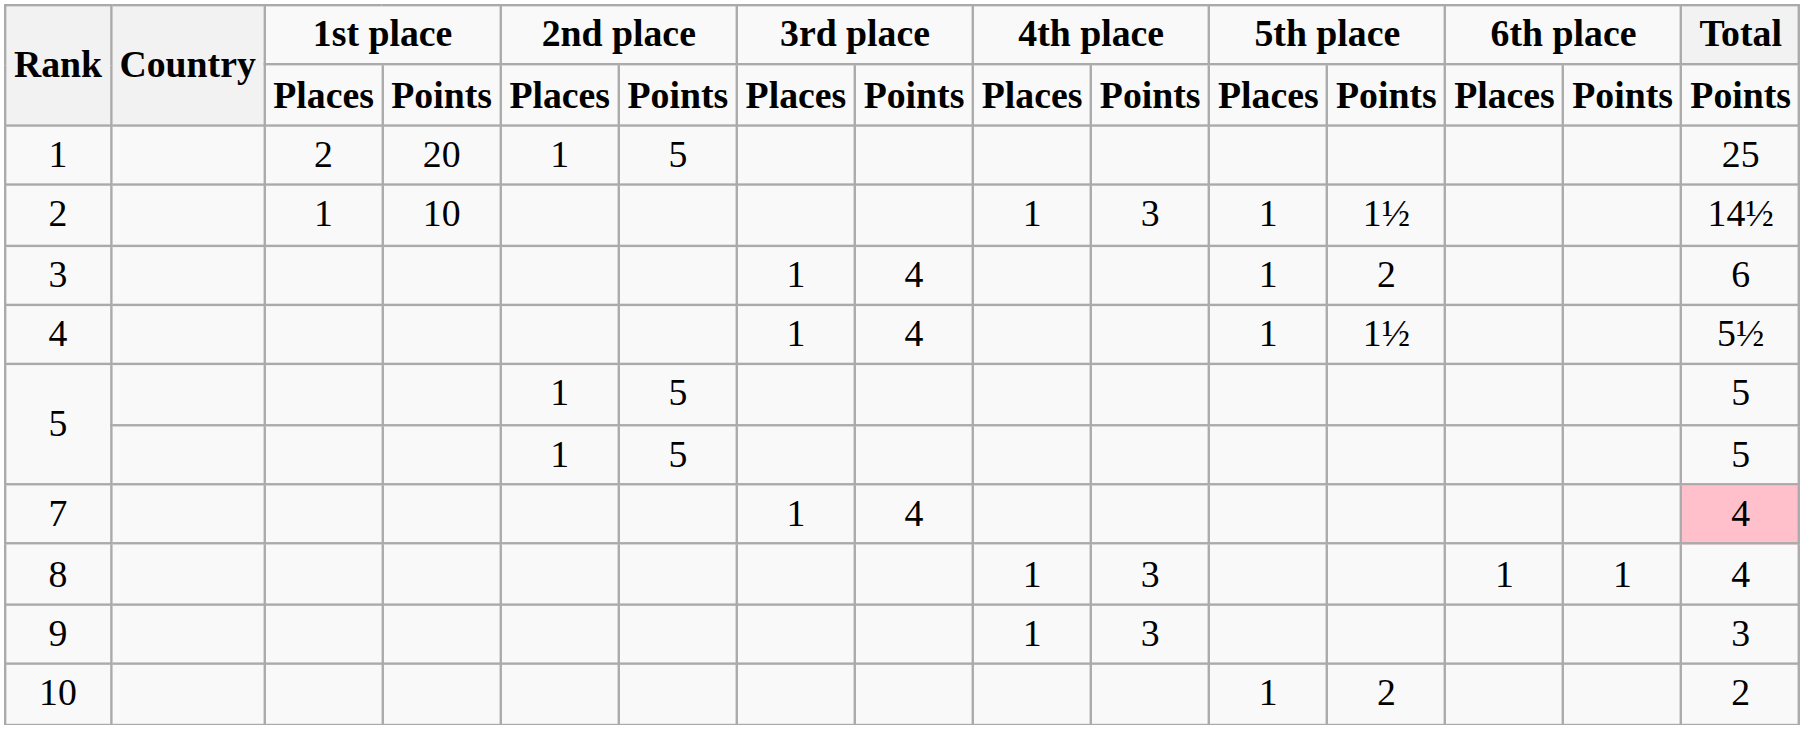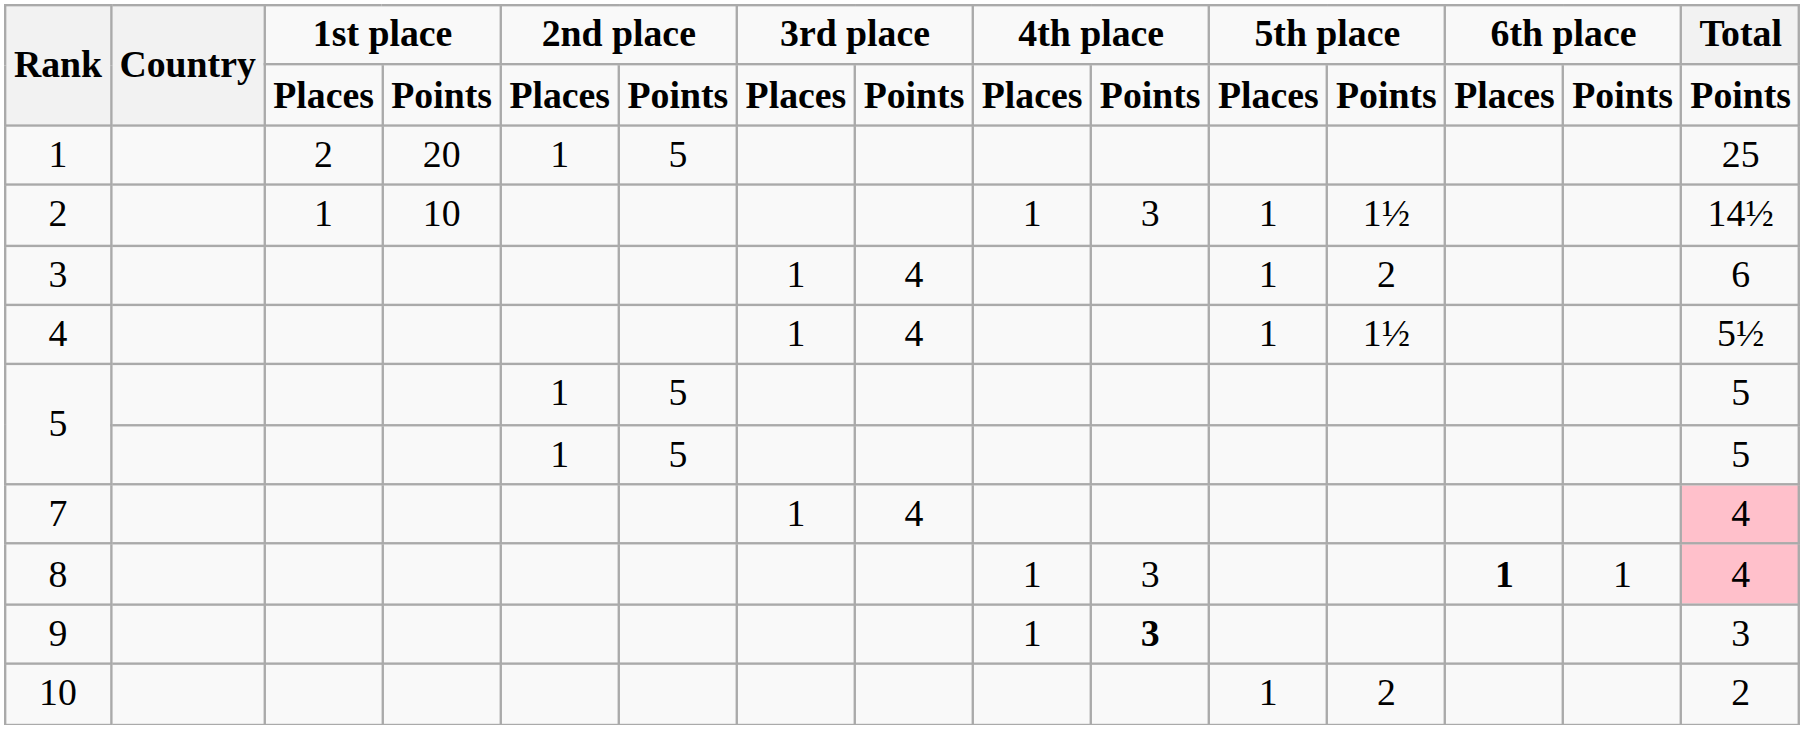(1504, 573) normal -> (1504, 573) bold
(1741, 573) no background -> (1741, 573) pink background
(1150, 633) normal -> (1150, 633) bold
